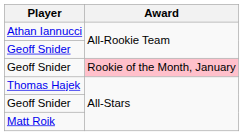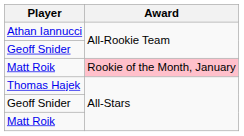(39, 67) Geoff Snider -> (31, 67) Matt Roik
